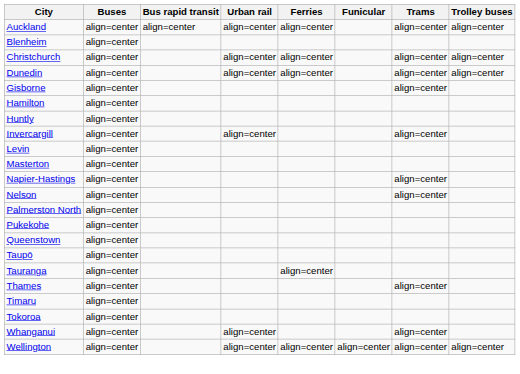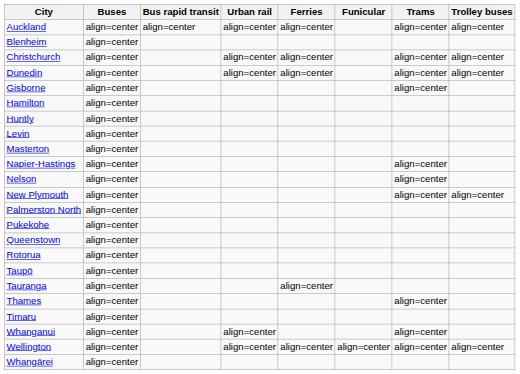- row: (30, 133)
+ row: (37, 194)
+ row: (24, 255)
- row: (24, 316)
+ row: (30, 362)
